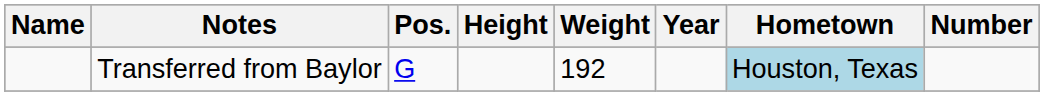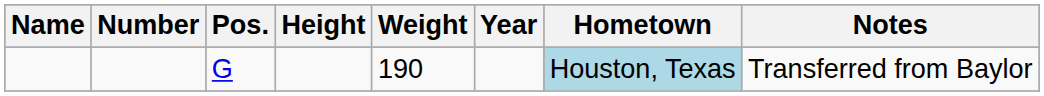columns swapped: (981, 25) <-> (239, 25)
(583, 68) 192 -> (401, 68) 190
